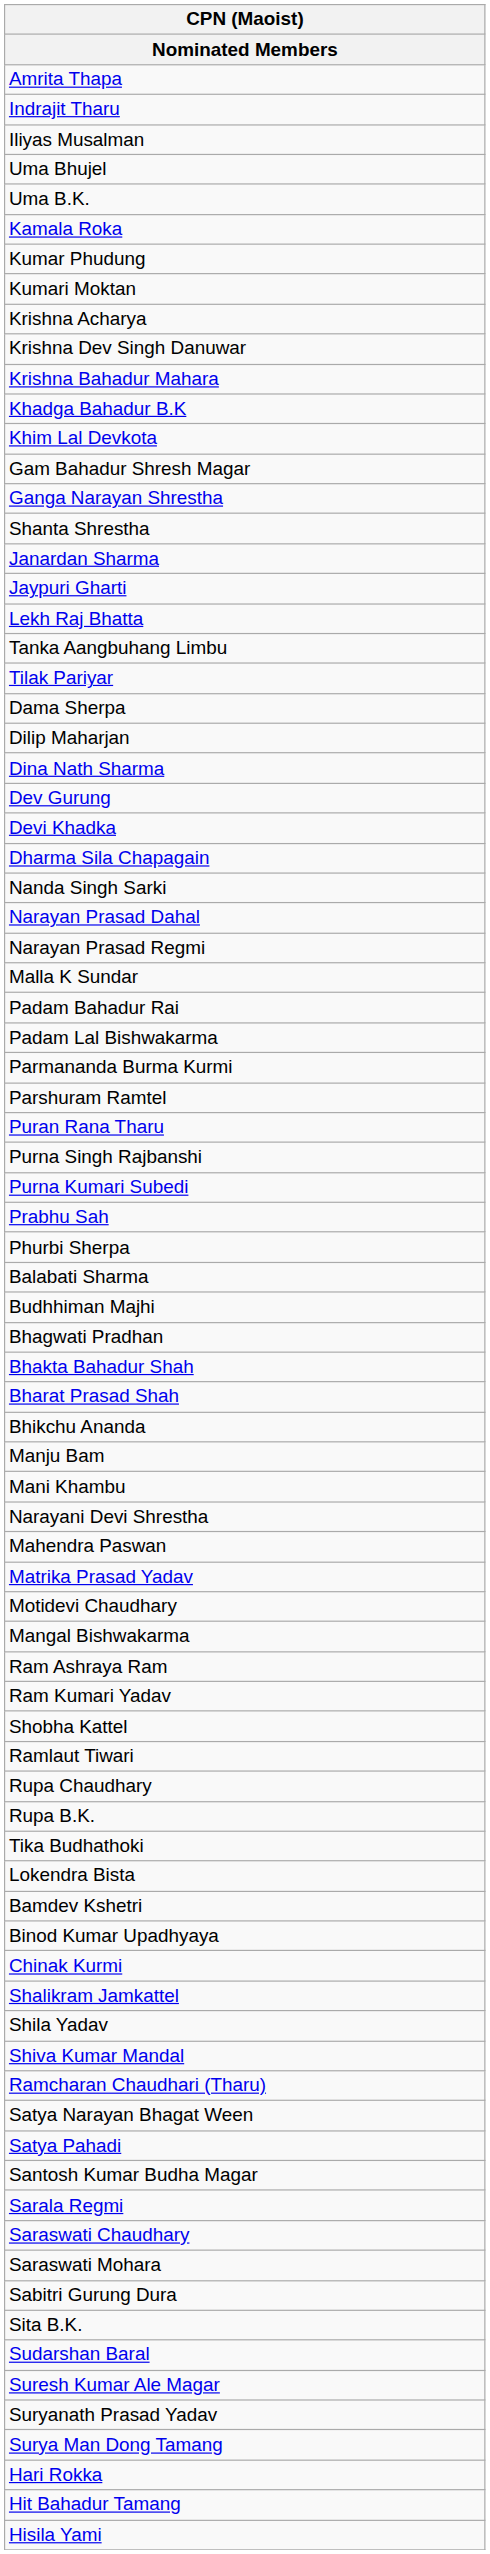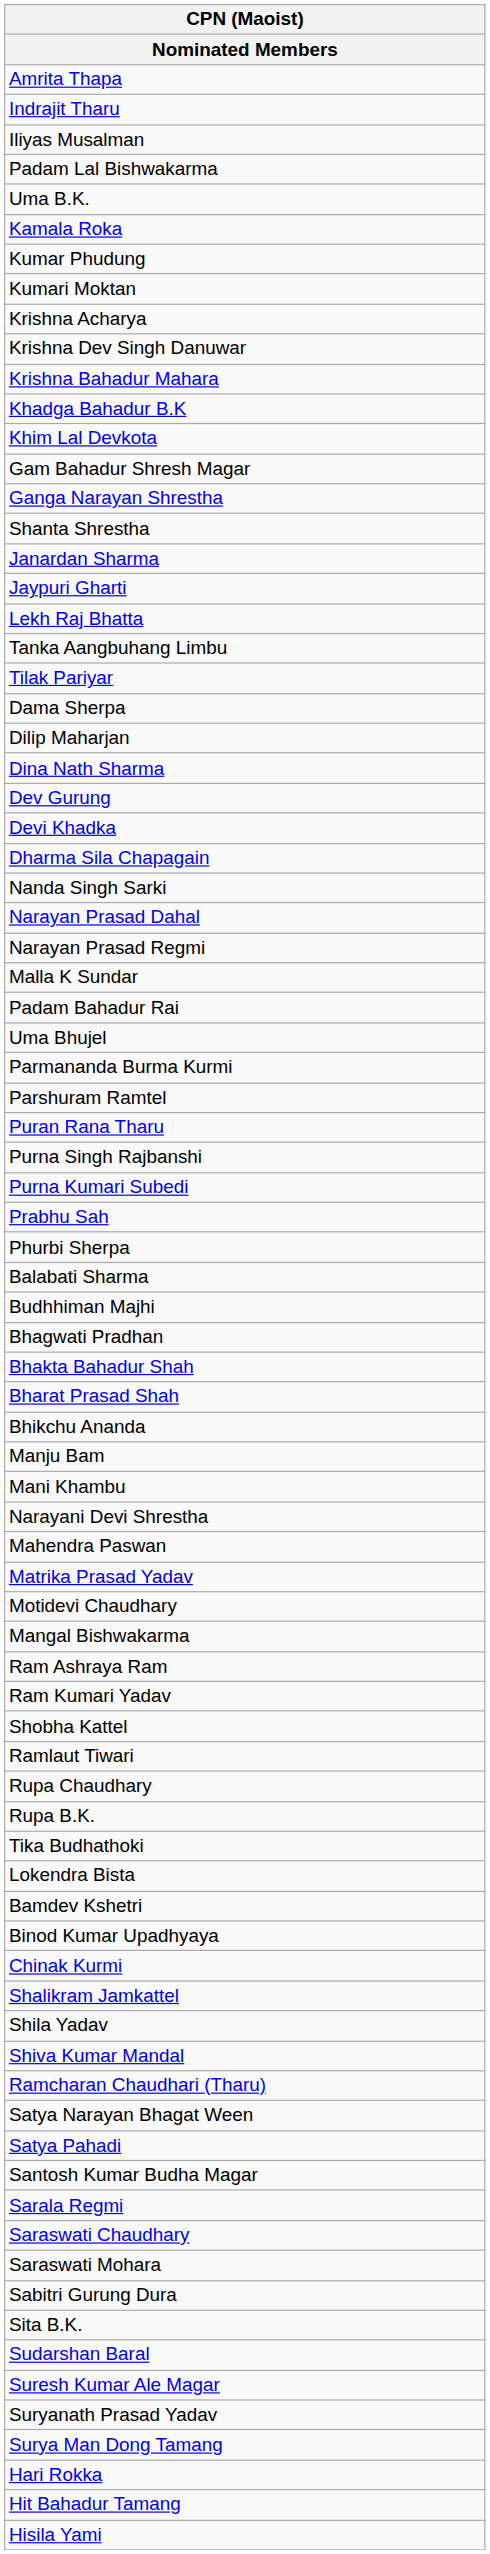(58, 169) Uma Bhujel -> (113, 169) Padam Lal Bishwakarma
(113, 1037) Padam Lal Bishwakarma -> (58, 1037) Uma Bhujel
